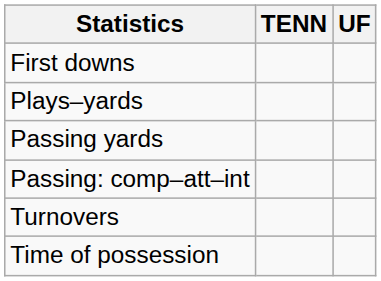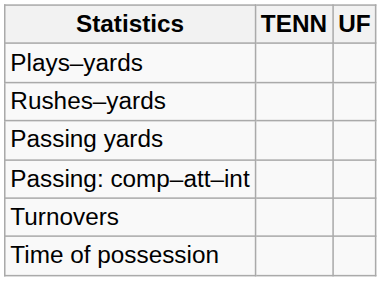- row: (73, 62)
+ row: (88, 101)
